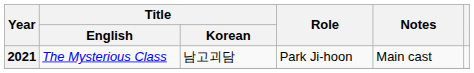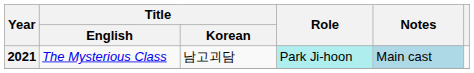(316, 57) no background -> (316, 57) paleturquoise background
(404, 57) no background -> (404, 57) lightblue background
